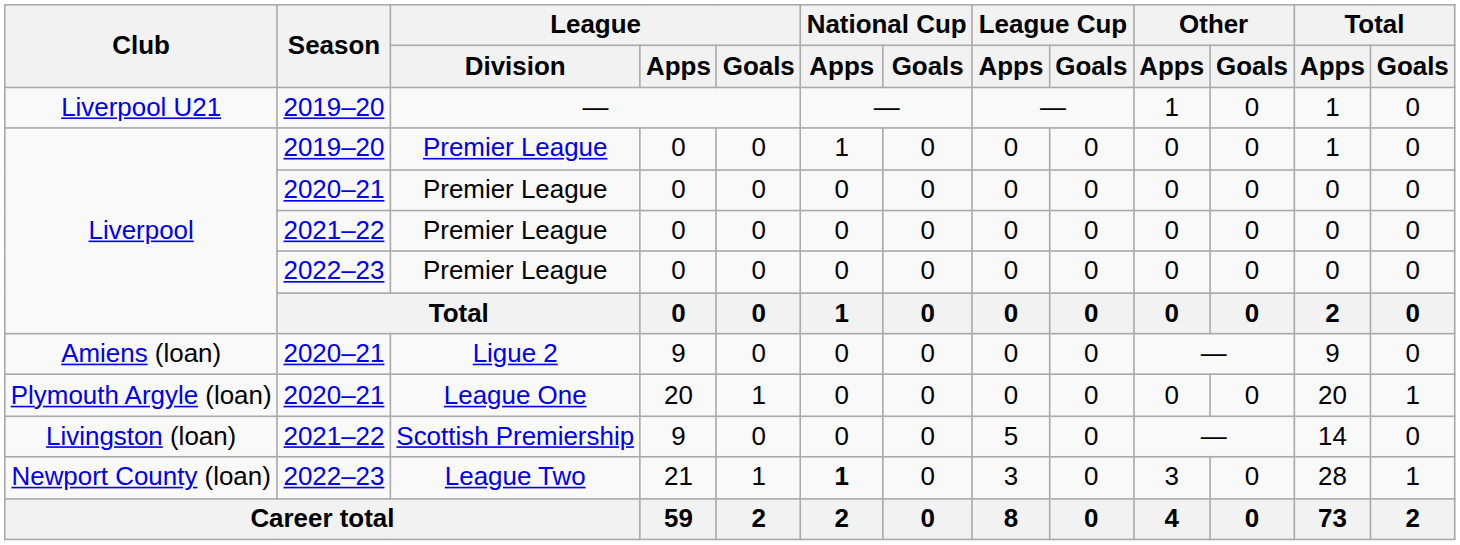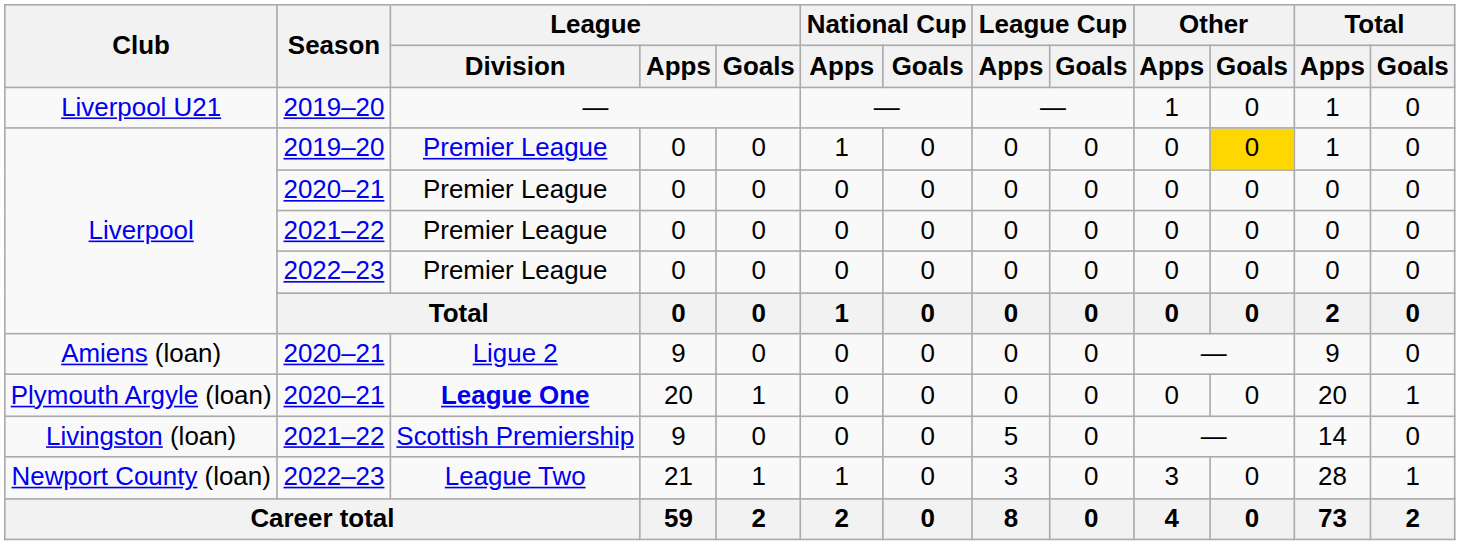(1252, 148) no background -> (1252, 148) gold background
(515, 395) normal -> (515, 395) bold
(842, 477) bold -> (842, 477) normal
